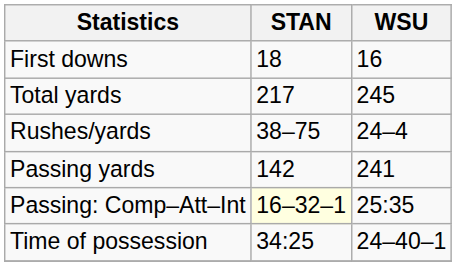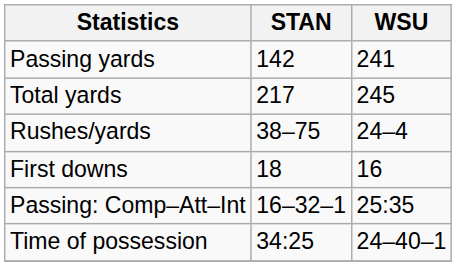rows swapped: (69, 59) <-> (82, 168)
(301, 205) lightyellow background -> (301, 205) no background
